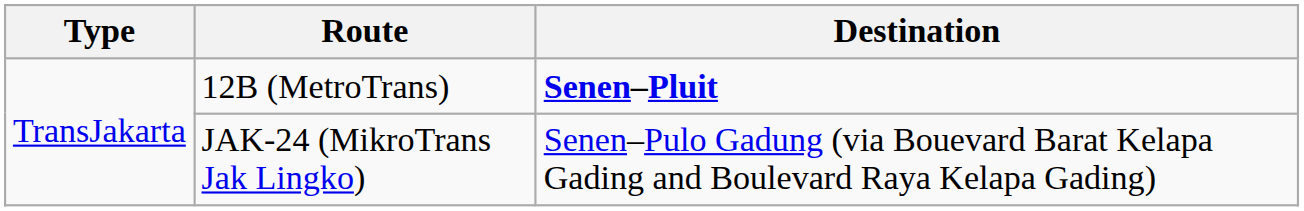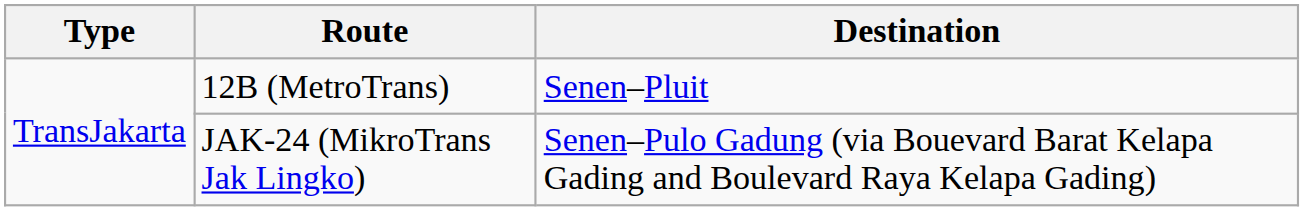(631, 85) bold -> (626, 85) normal
